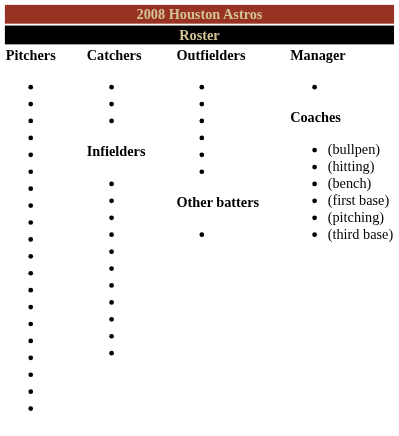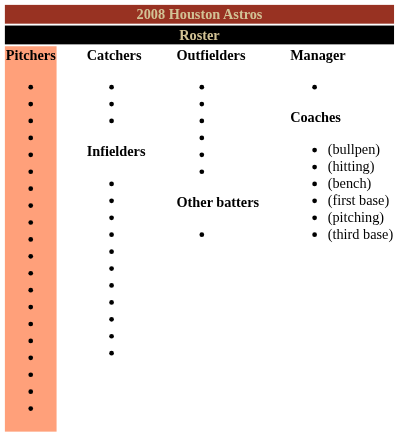(31, 232) no background -> (31, 232) lightsalmon background
